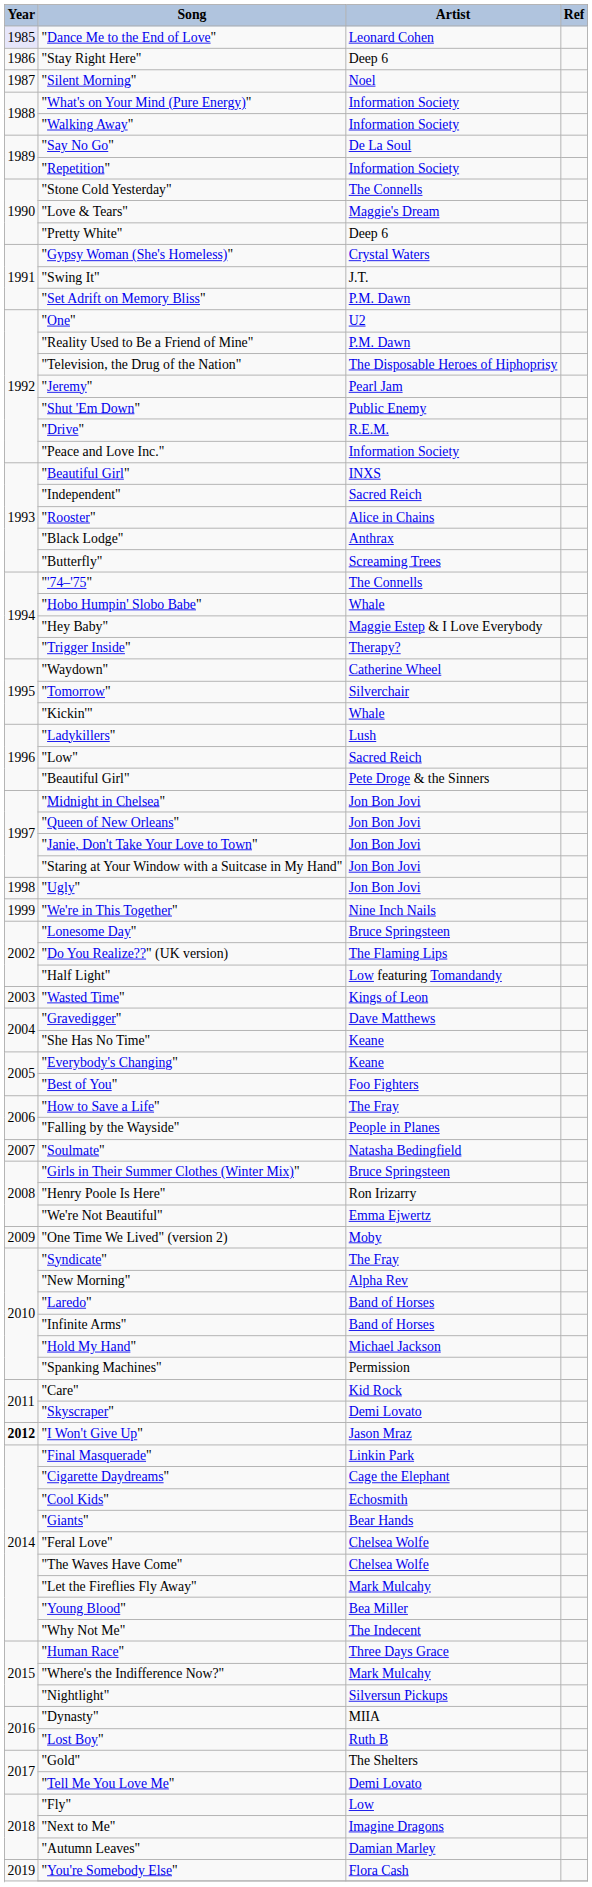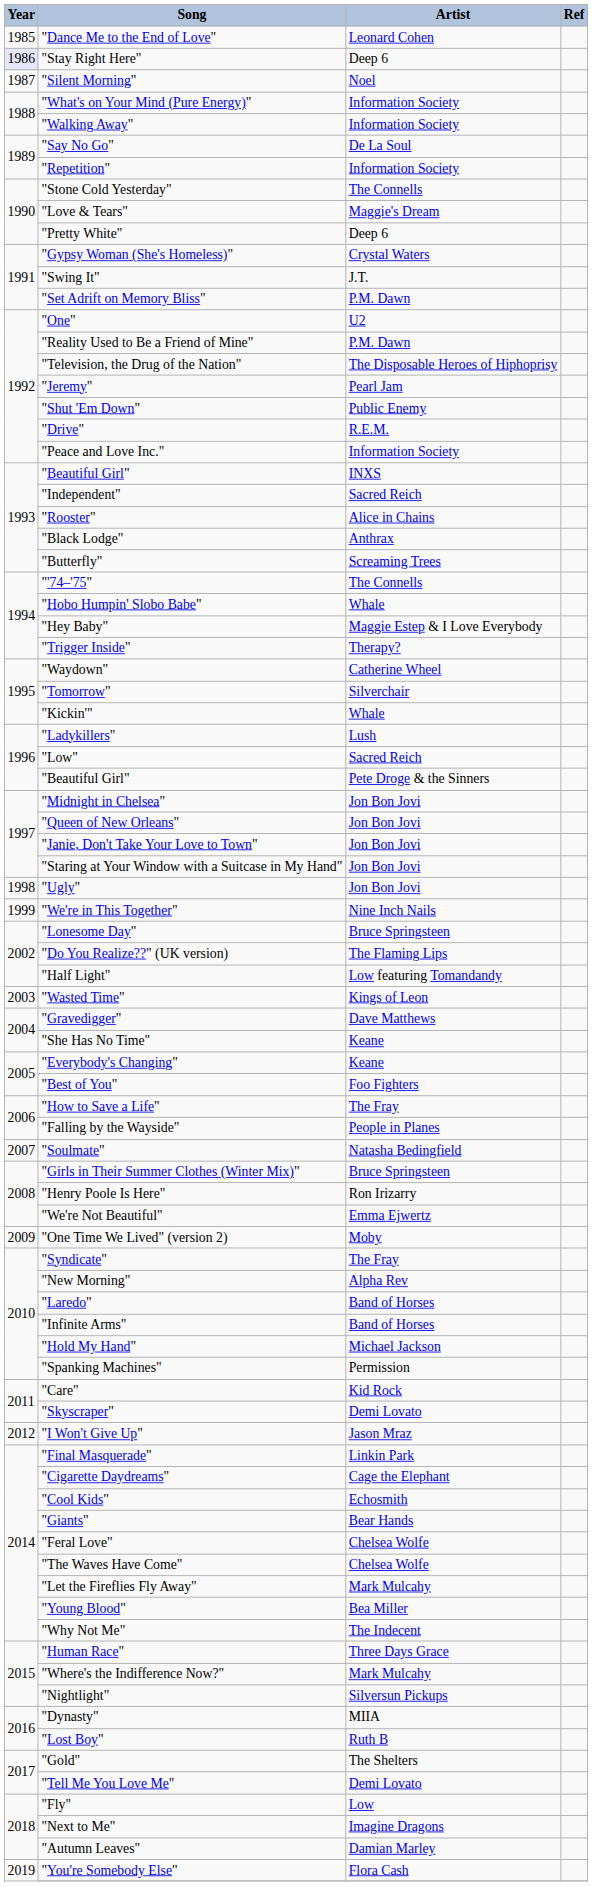(21, 37) lavender background -> (21, 37) no background
(21, 59) no background -> (21, 59) lavender background
(21, 1433) bold -> (21, 1433) normal
